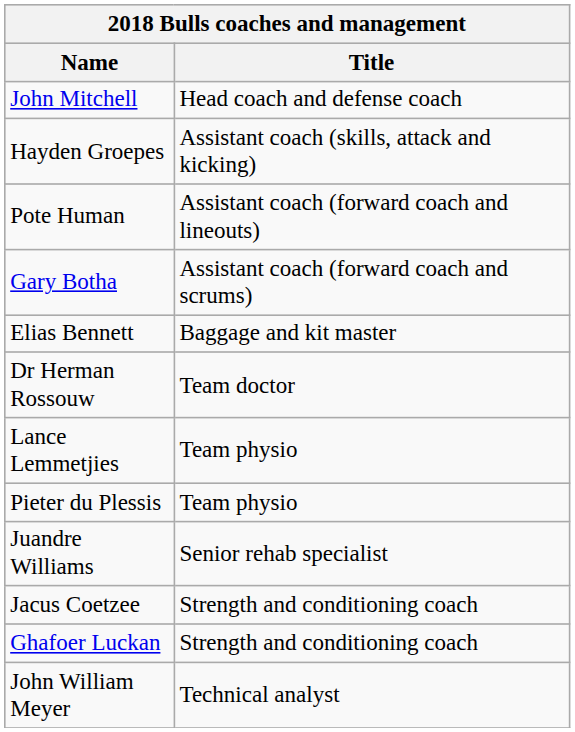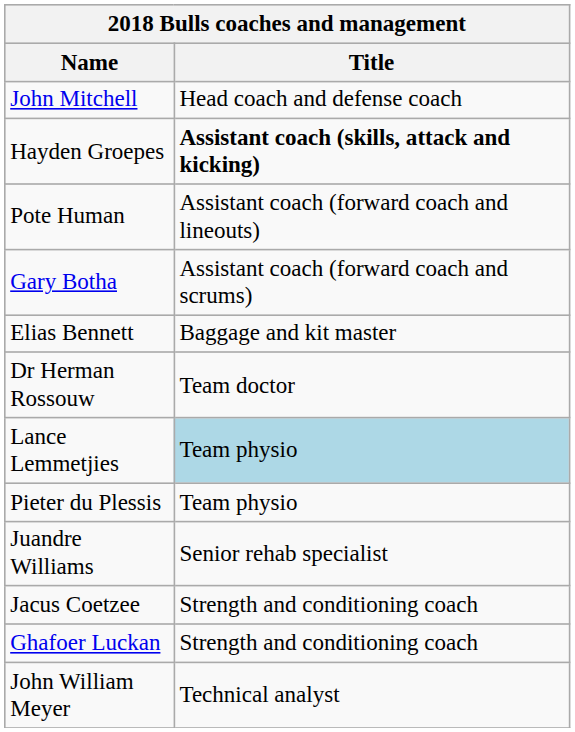(335, 151) normal -> (345, 151) bold
(238, 450) no background -> (238, 450) lightblue background
